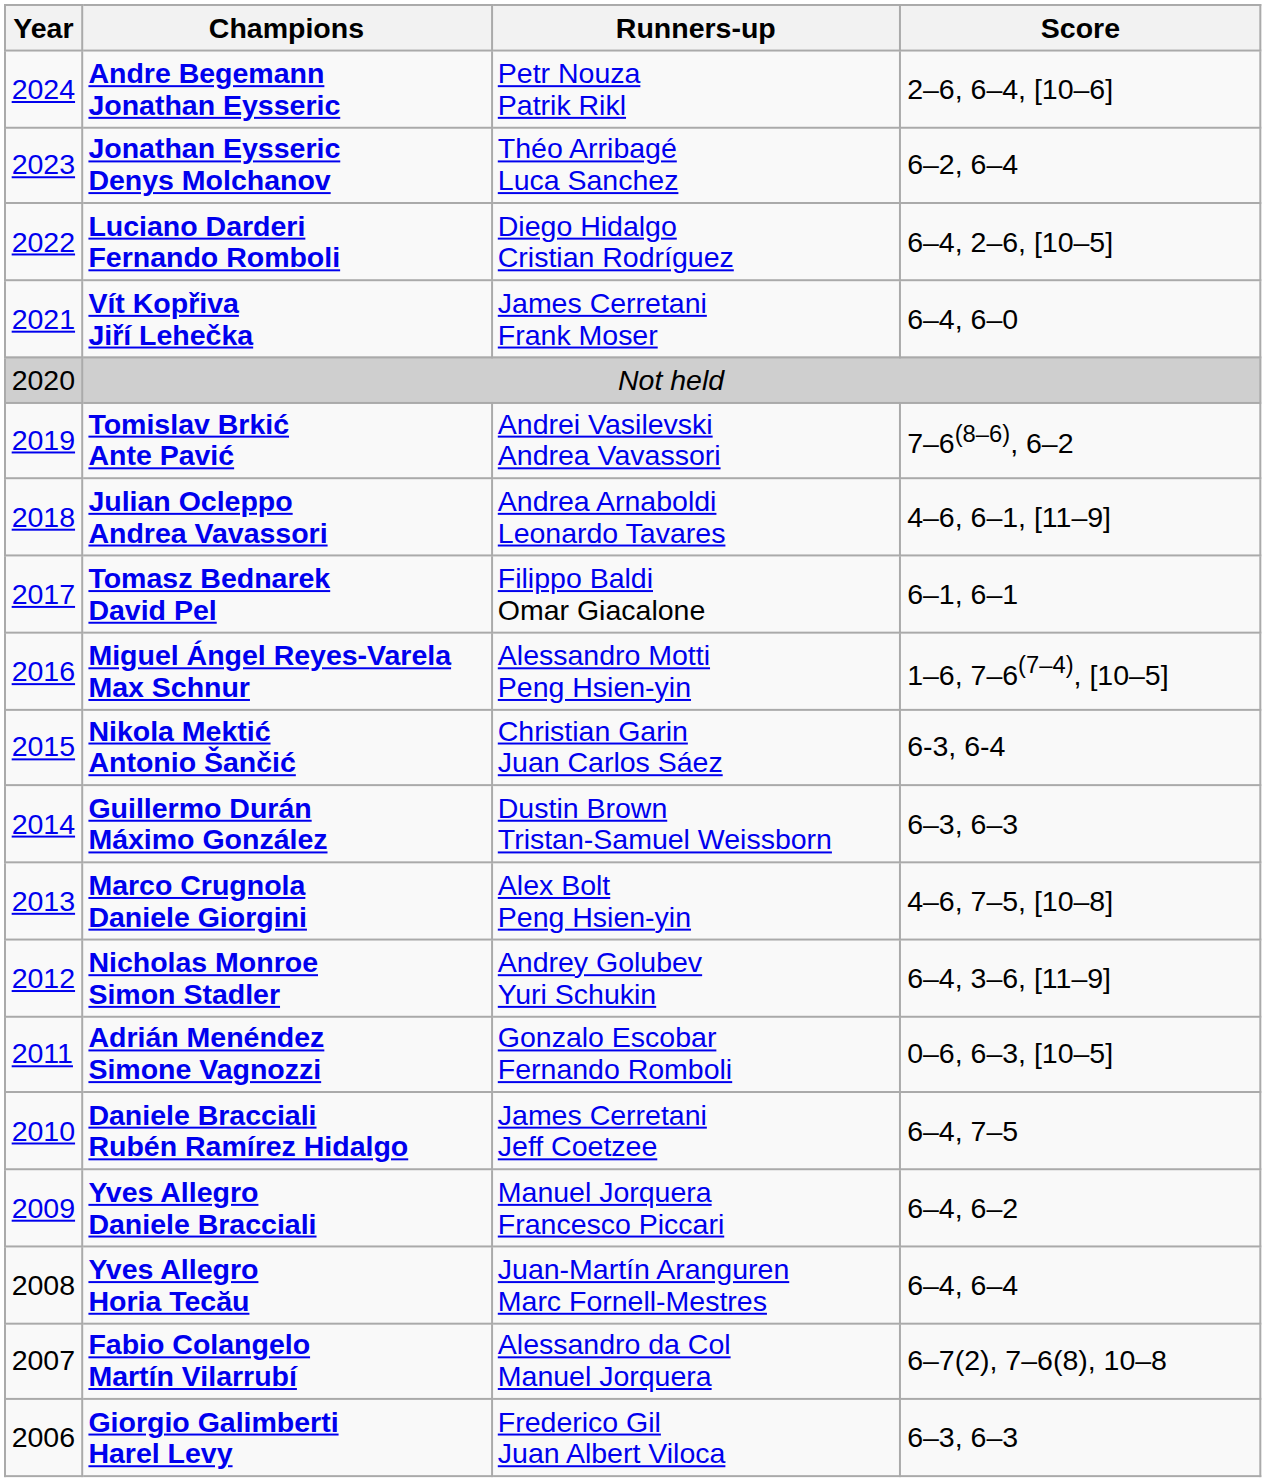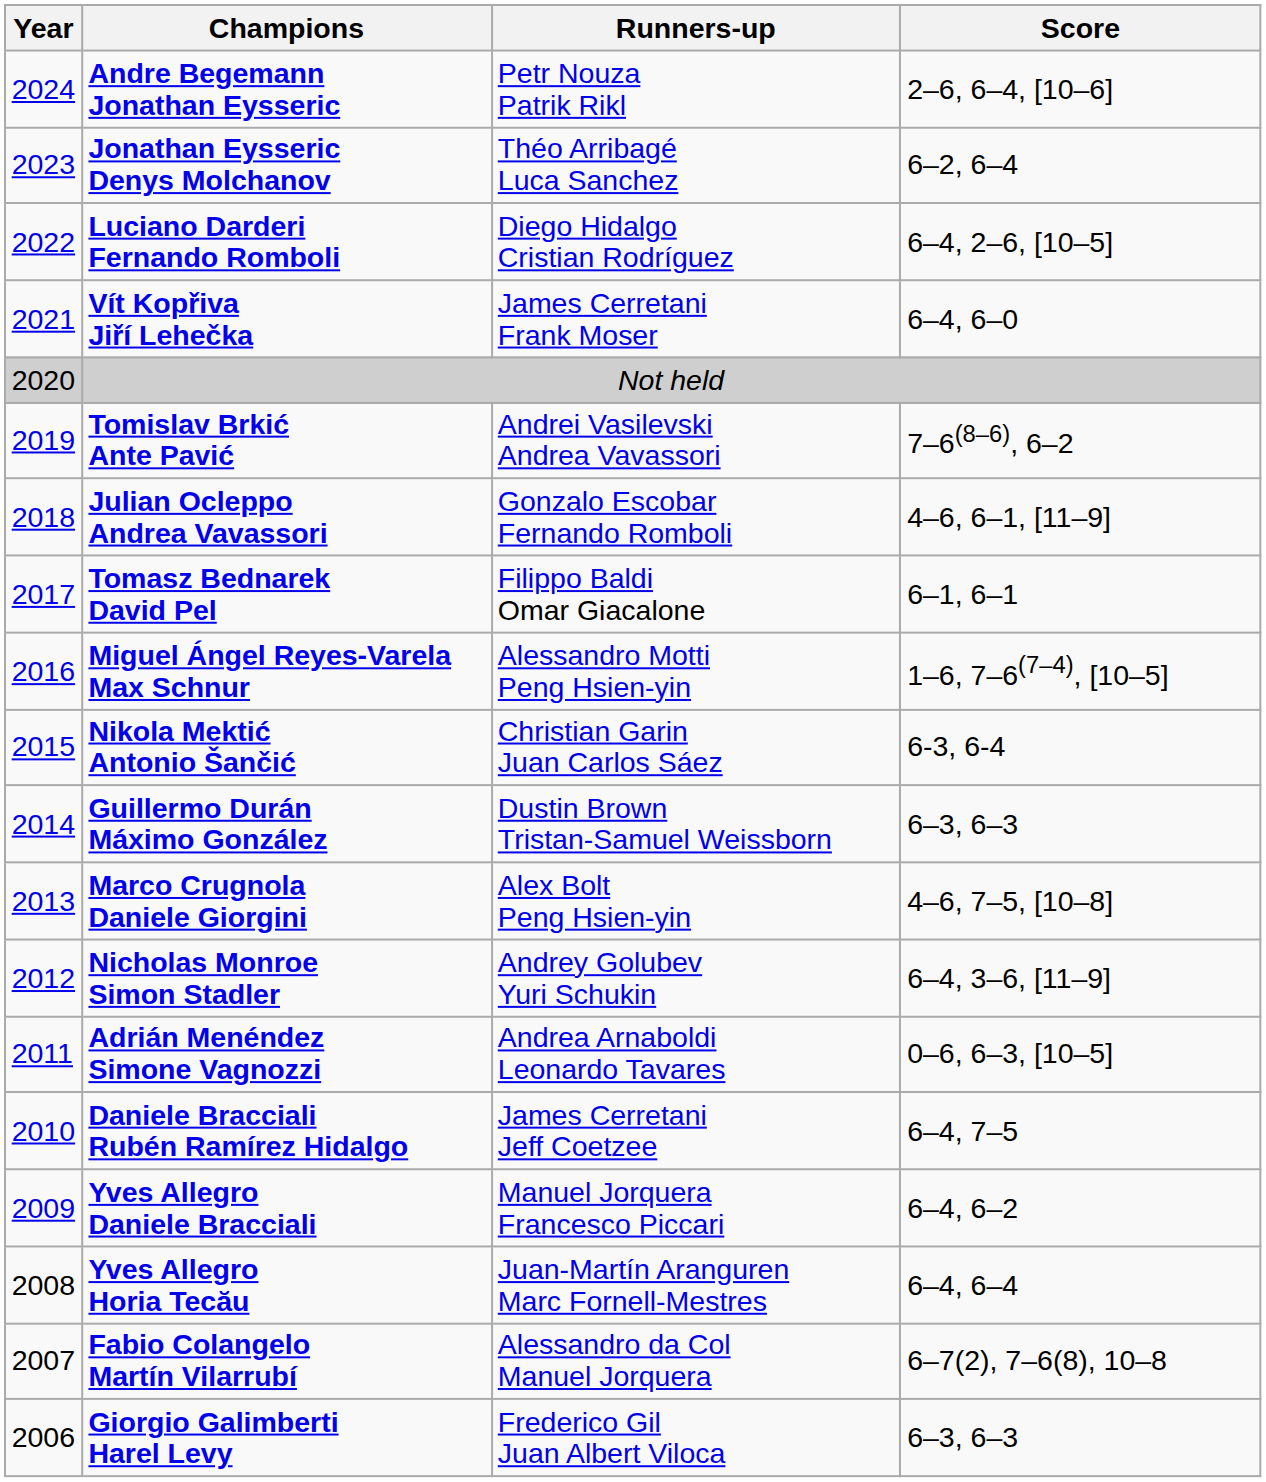(612, 517) Andrea Arnaboldi Leonardo Tavares -> (615, 517) Gonzalo Escobar Fernando Romboli
(615, 1055) Gonzalo Escobar Fernando Romboli -> (612, 1055) Andrea Arnaboldi Leonardo Tavares
